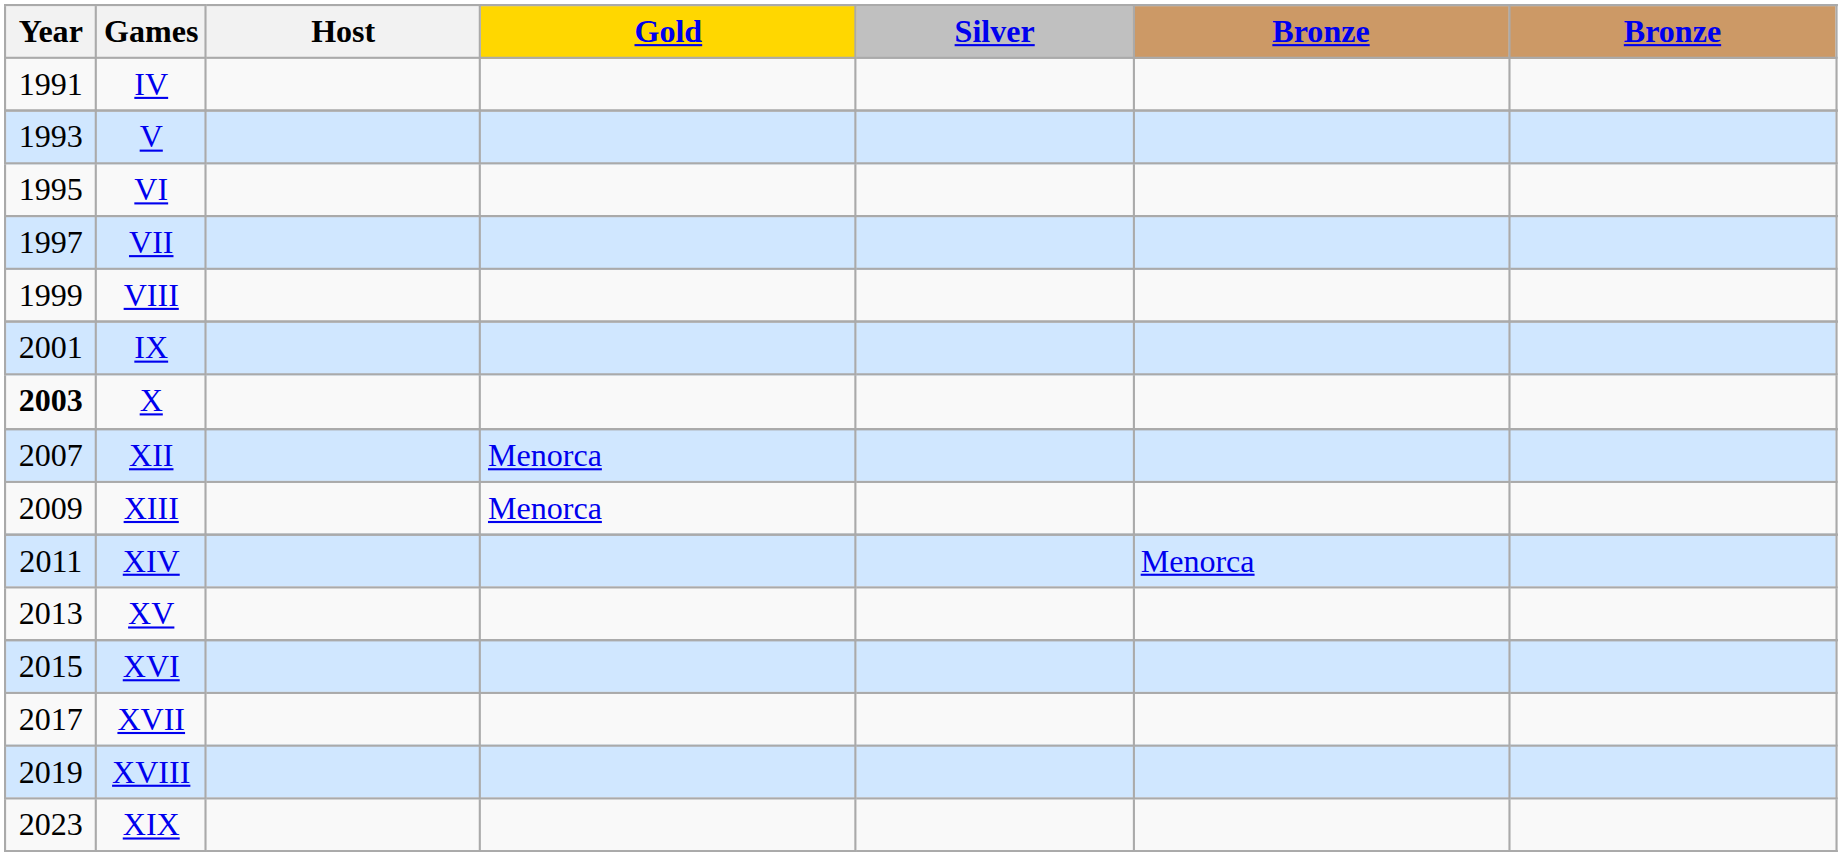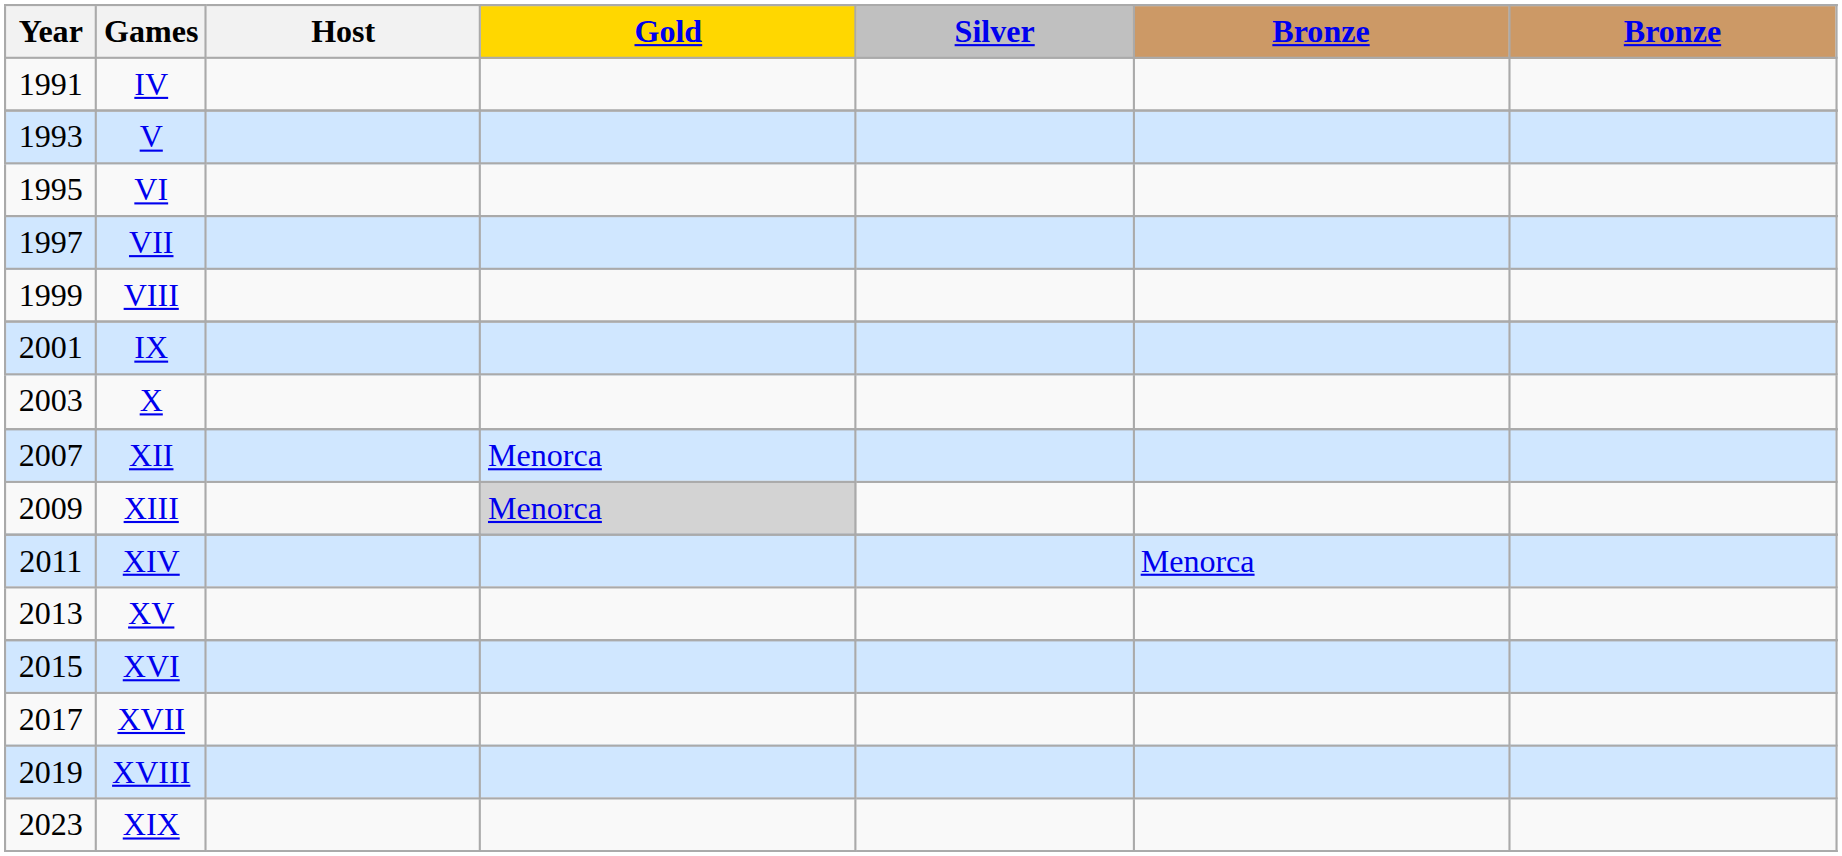(51, 401) bold -> (51, 401) normal
(545, 507) no background -> (545, 507) lightgrey background
